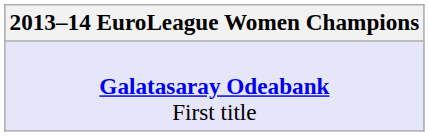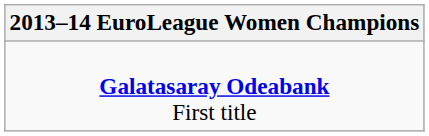(214, 98) lavender background -> (214, 98) no background
